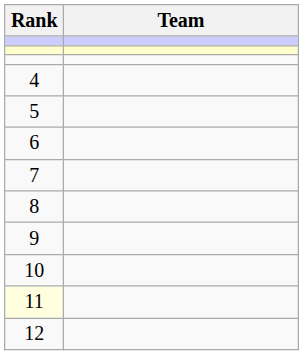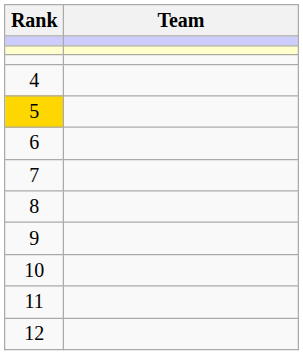(34, 111) no background -> (34, 111) gold background
(34, 301) lightyellow background -> (34, 301) no background
